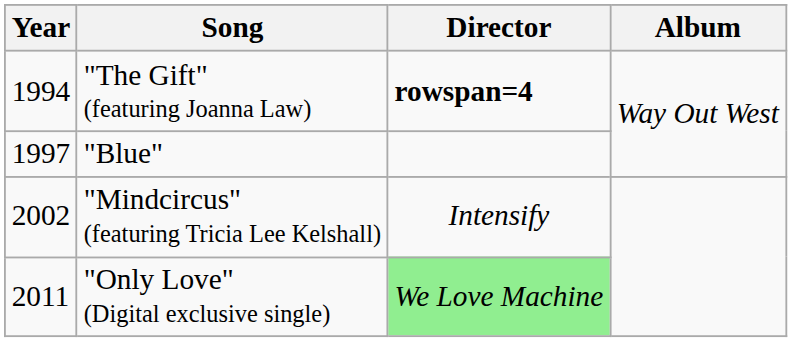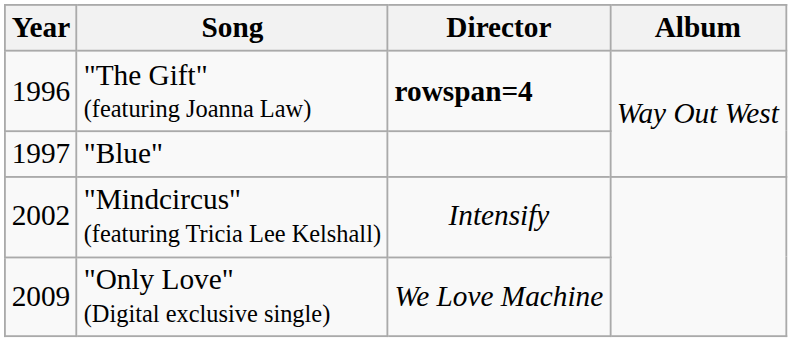(41, 90) 1994 -> (41, 90) 1996
(40, 295) 2011 -> (41, 295) 2009
(499, 295) lightgreen background -> (499, 295) no background
